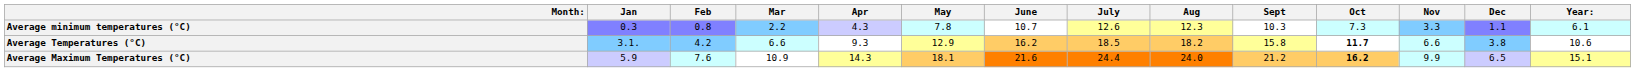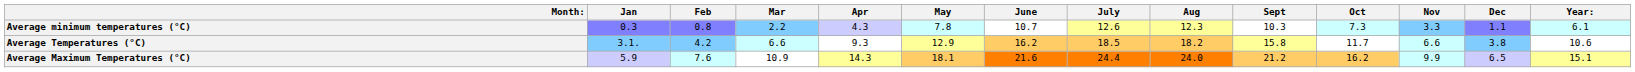(1358, 44) bold -> (1358, 44) normal
(1358, 59) bold -> (1358, 59) normal
